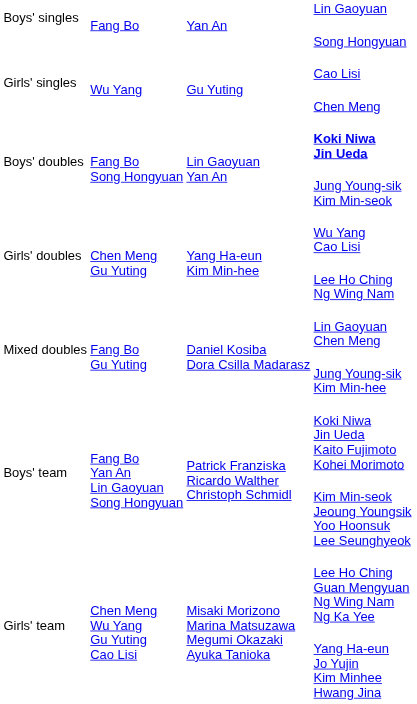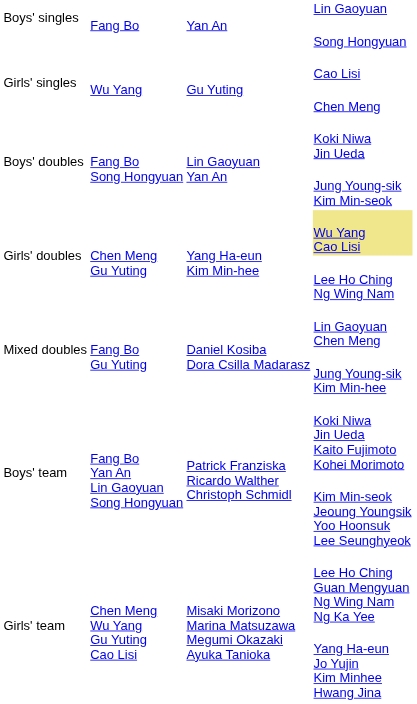(345, 146) bold -> (342, 146) normal
(339, 240) no background -> (339, 240) khaki background
